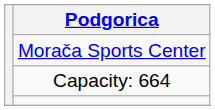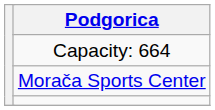(112, 50) Morača Sports Center -> (112, 50) Capacity: 664
(112, 80) Capacity: 664 -> (112, 80) Morača Sports Center
